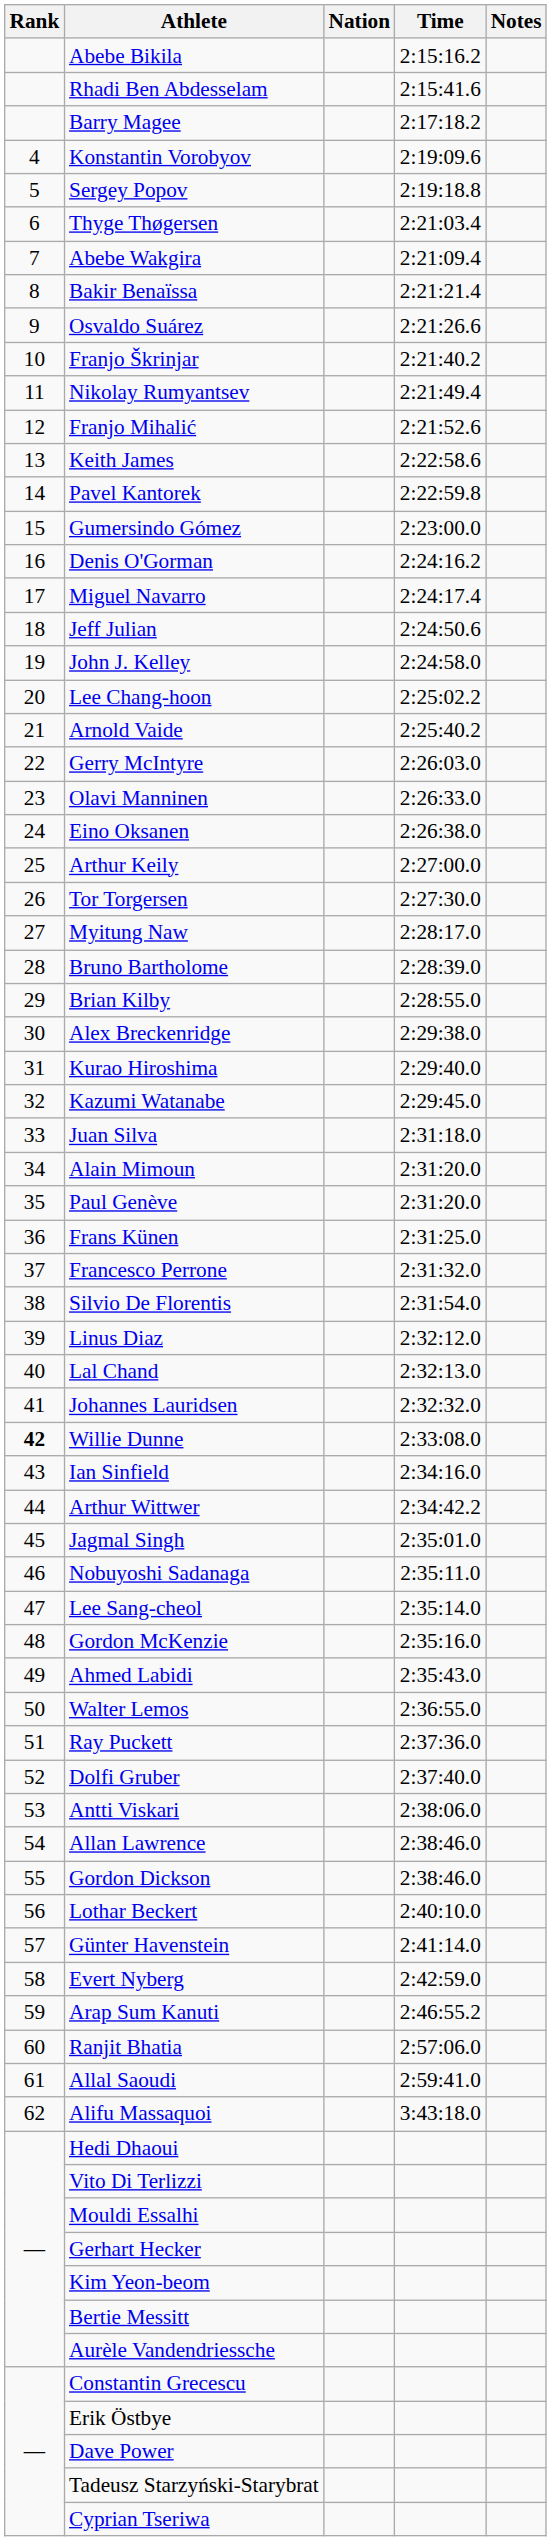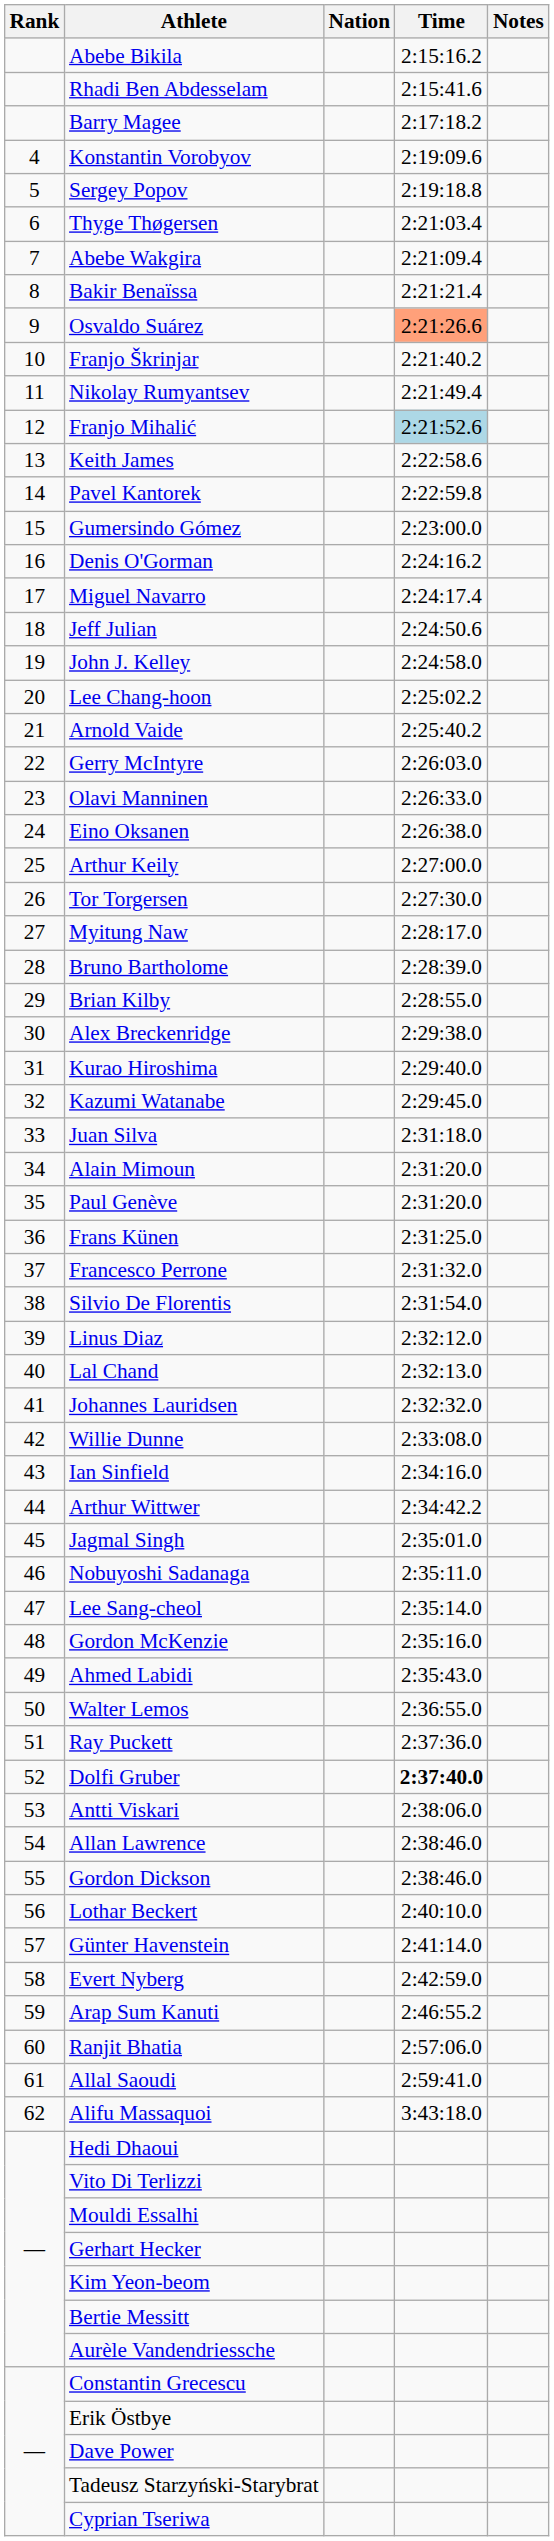(440, 325) no background -> (441, 325) lightsalmon background
(440, 426) no background -> (441, 426) lightblue background
(34, 1438) bold -> (34, 1438) normal
(440, 1776) normal -> (442, 1776) bold
